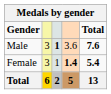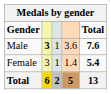(47, 47) normal -> (47, 47) bold
(57, 47) bold -> (57, 47) normal
(71, 63) bold -> (71, 63) normal
